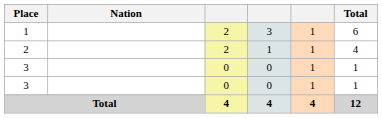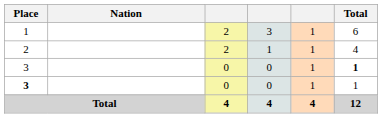(356, 68) normal -> (356, 68) bold
(26, 86) normal -> (26, 86) bold
